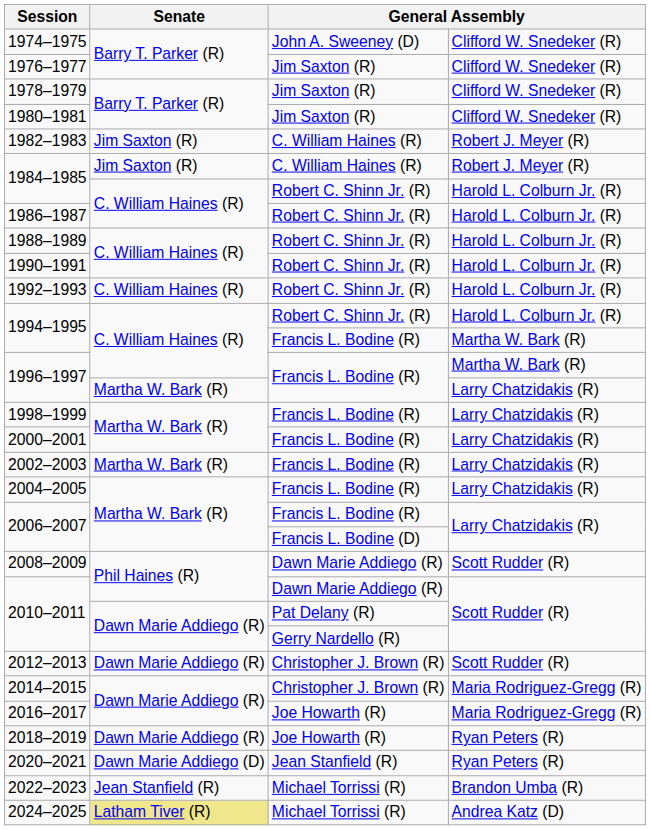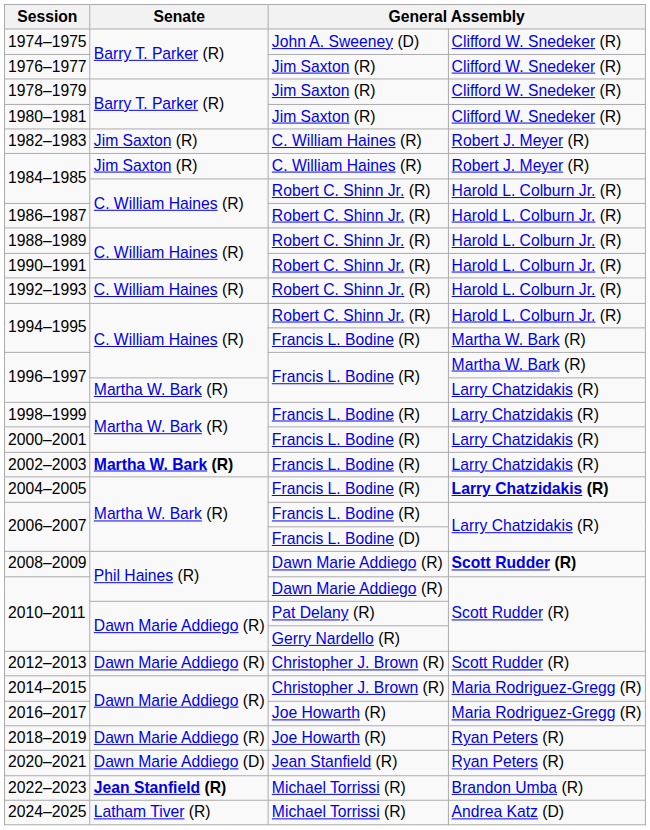(161, 464) normal -> (164, 464) bold
(525, 489) normal -> (530, 489) bold
(510, 564) normal -> (514, 564) bold
(157, 787) normal -> (160, 787) bold
(152, 812) khaki background -> (152, 812) no background
